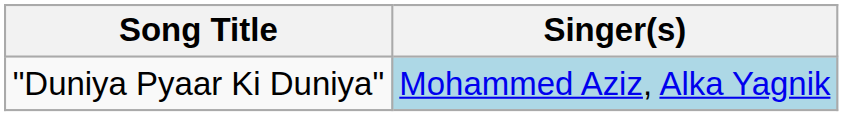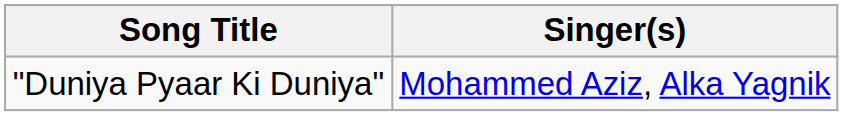(615, 82) lightblue background -> (615, 82) no background
